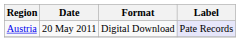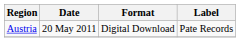(206, 28) lavender background -> (206, 28) no background
